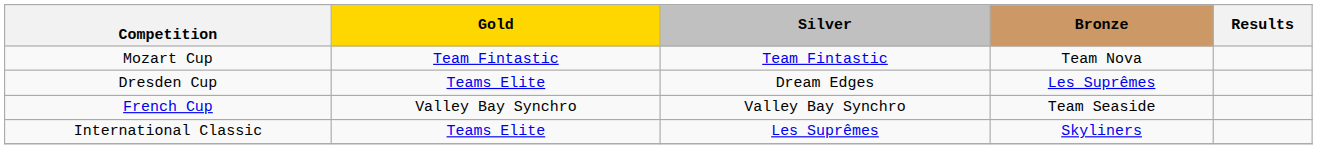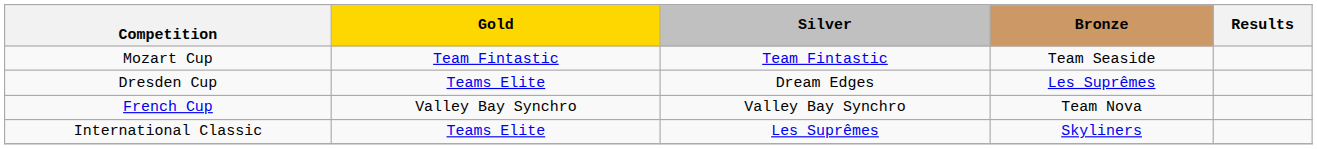(1102, 58) Team Nova -> (1102, 58) Team Seaside
(1102, 107) Team Seaside -> (1102, 107) Team Nova
